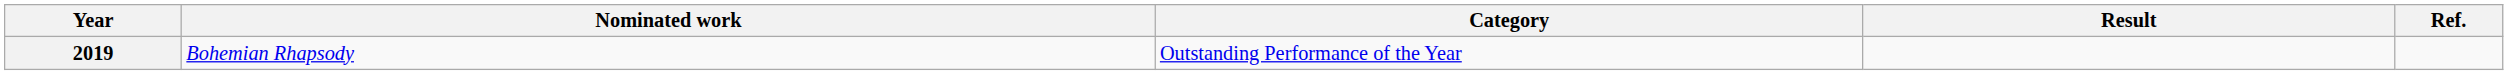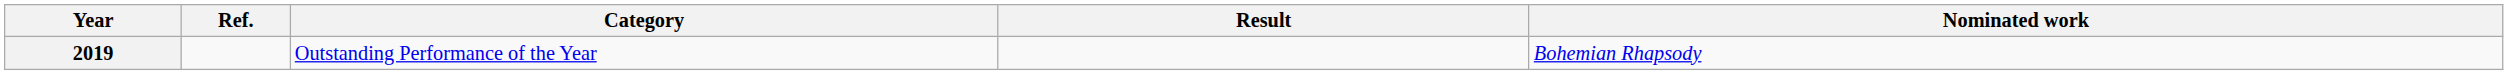columns swapped: (668, 20) <-> (2448, 20)
